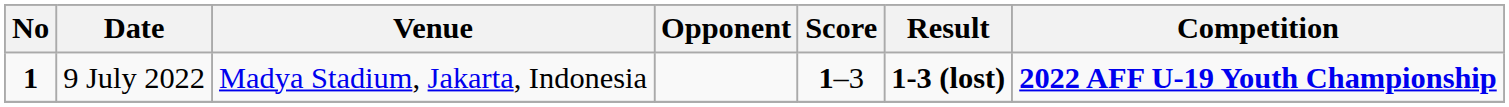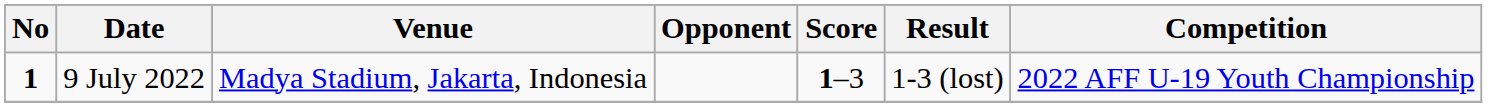(948, 76) bold -> (947, 76) normal
(1258, 76) bold -> (1246, 76) normal
